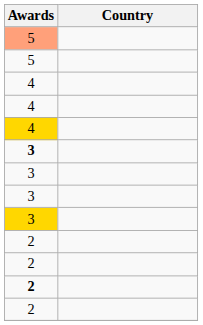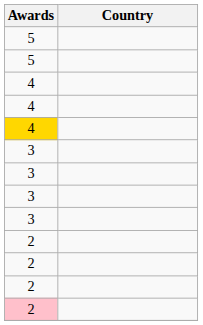(31, 38) lightsalmon background -> (31, 38) no background
(31, 151) bold -> (31, 151) normal
(31, 219) gold background -> (31, 219) no background
(31, 286) bold -> (31, 286) normal
(31, 309) no background -> (31, 309) pink background
